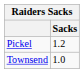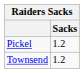(59, 60) 1.0 -> (59, 60) 1.2
